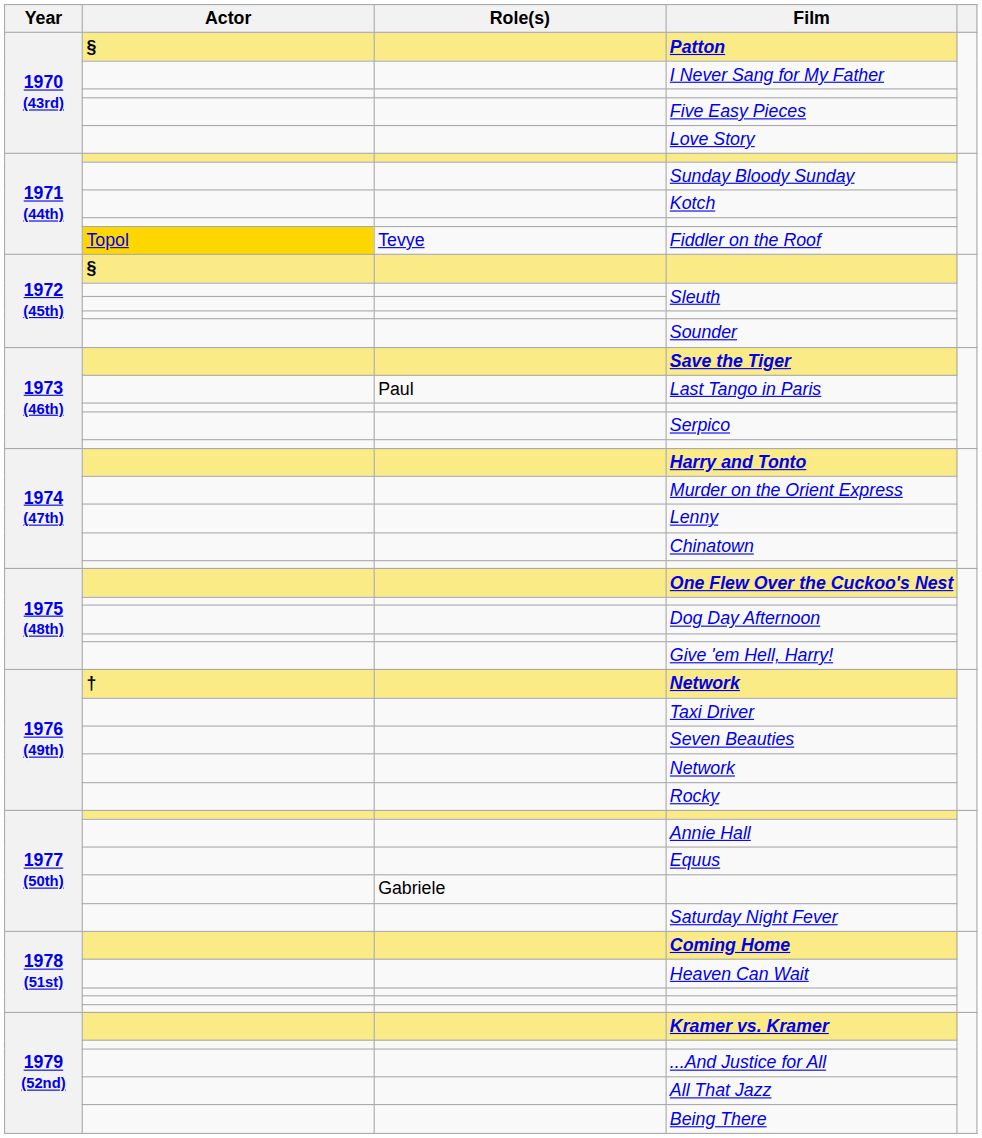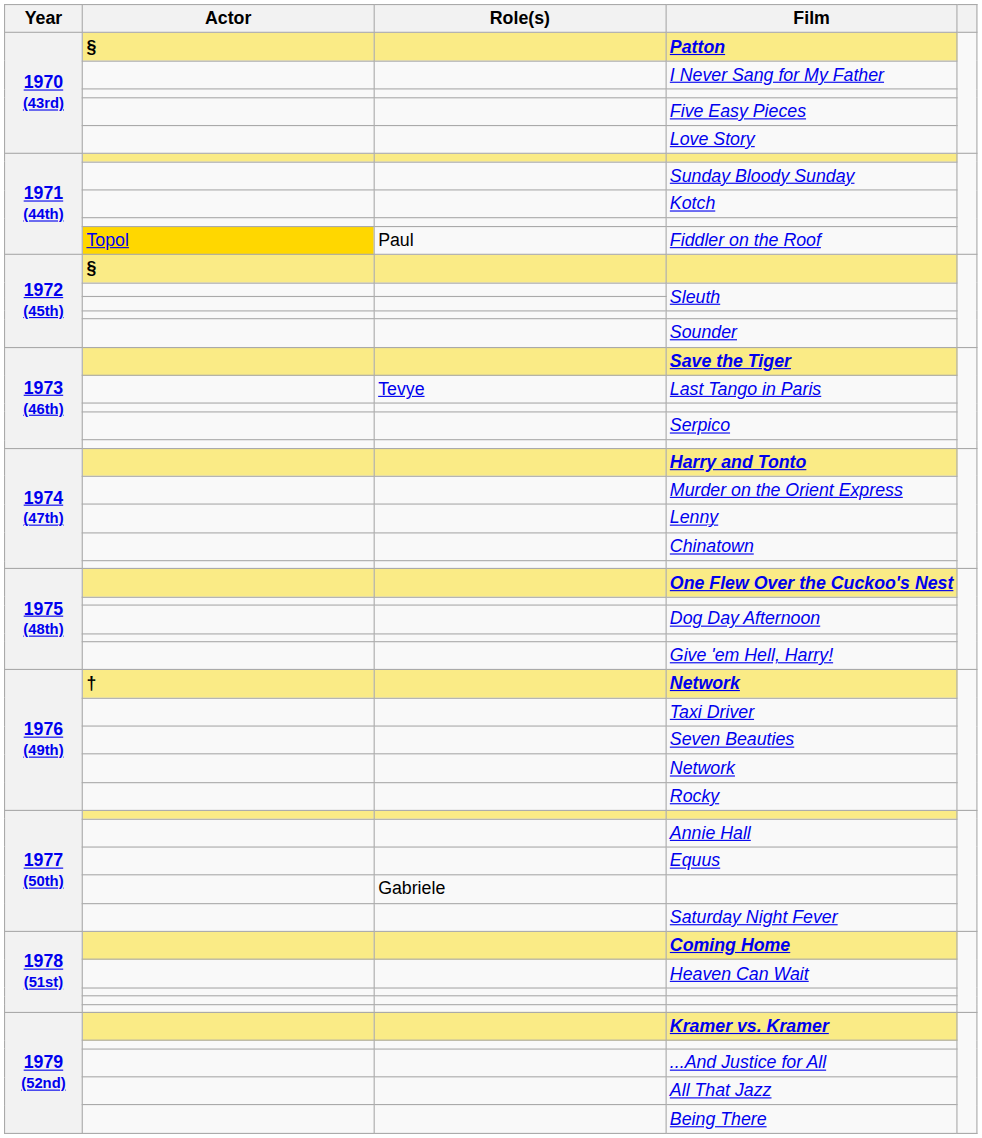(401, 240) Tevye -> (396, 240) Paul
(396, 389) Paul -> (401, 389) Tevye
